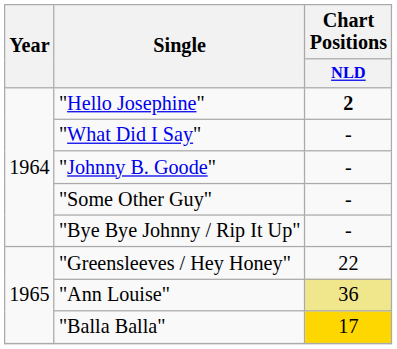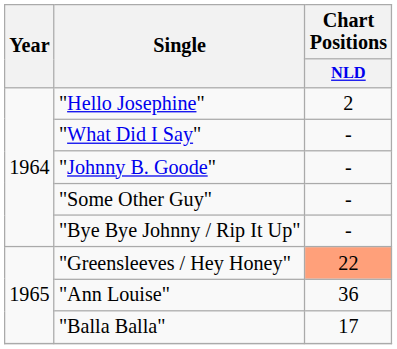(348, 103) bold -> (348, 103) normal
(348, 262) no background -> (348, 262) lightsalmon background
(348, 294) khaki background -> (348, 294) no background
(348, 326) gold background -> (348, 326) no background
